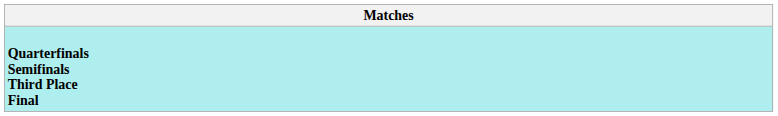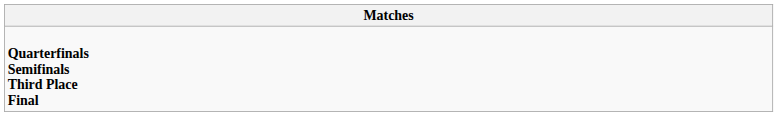(48, 76) paleturquoise background -> (48, 76) no background
